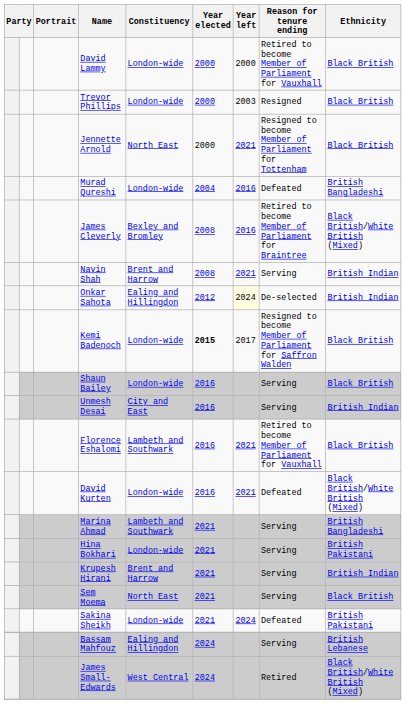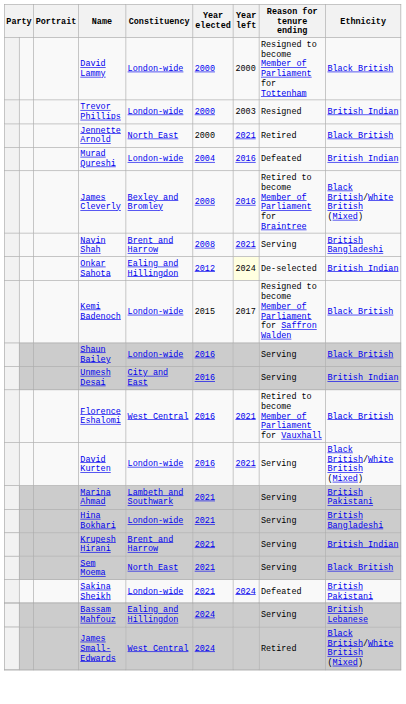(291, 64) Retired to become Member of Parliament for Vauxhall -> (289, 69) Resigned to become Member of Parliament for Tottenham
(360, 102) Black British -> (363, 112) British Indian
(289, 145) Resigned to become Member of Parliament for Tottenham -> (279, 135) Retired
(355, 188) British Bangladeshi -> (363, 159) British Indian
(363, 274) British Indian -> (355, 245) British Bangladeshi
(205, 341) bold -> (205, 312) normal
(155, 445) Lambeth and Southwark -> (158, 416) West Central
(281, 493) Defeated -> (279, 464) Serving
(355, 527) British Bangladeshi -> (350, 497) British Pakistani
(350, 550) British Pakistani -> (355, 521) British Bangladeshi
